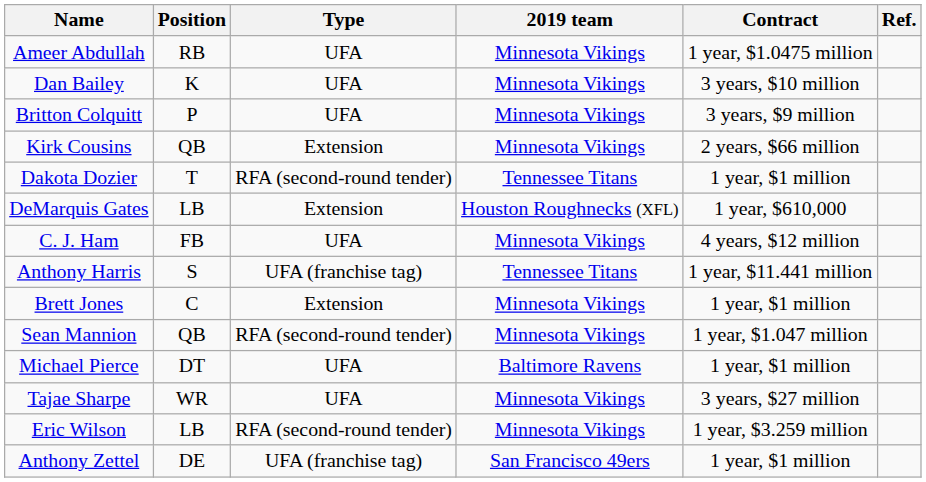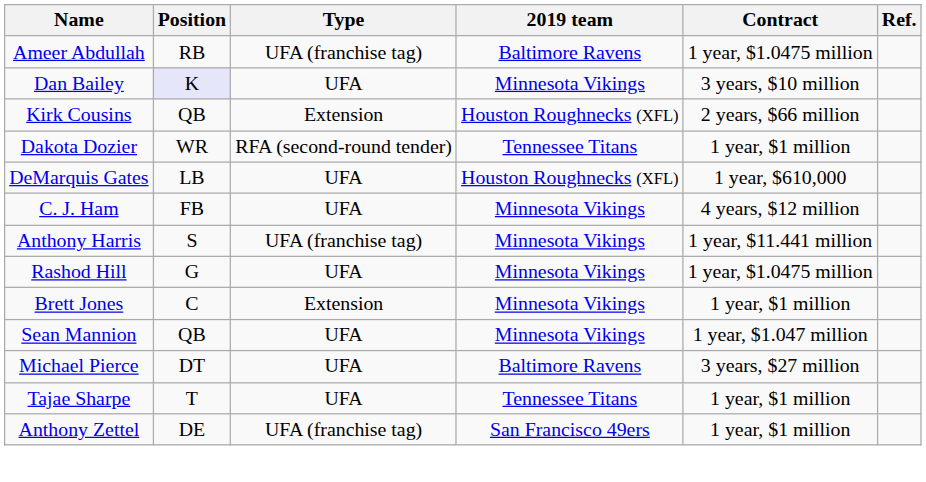(344, 51) UFA -> (344, 51) UFA (franchise tag)
(570, 51) Minnesota Vikings -> (570, 51) Baltimore Ravens
(192, 83) no background -> (192, 83) lavender background
- row: (79, 114)
(570, 146) Minnesota Vikings -> (570, 114) Houston Roughnecks (XFL)
(192, 177) T -> (192, 146) WR
(344, 209) Extension -> (344, 177) UFA
(570, 271) Tennessee Titans -> (570, 240) Minnesota Vikings
+ row: (79, 271)
(344, 334) RFA (second-round tender) -> (344, 334) UFA
(780, 366) 1 year, $1 million -> (780, 366) 3 years, $27 million
(192, 397) WR -> (192, 397) T
(570, 397) Minnesota Vikings -> (570, 397) Tennessee Titans
(780, 397) 3 years, $27 million -> (780, 397) 1 year, $1 million
- row: (79, 429)
